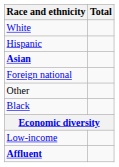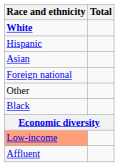(19, 28) normal -> (20, 28) bold
(19, 59) bold -> (18, 59) normal
(32, 138) no background -> (32, 138) lightsalmon background
(24, 153) bold -> (23, 153) normal
